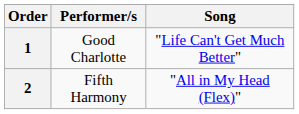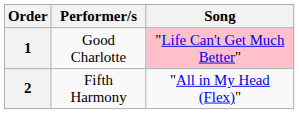(220, 48) no background -> (220, 48) pink background
